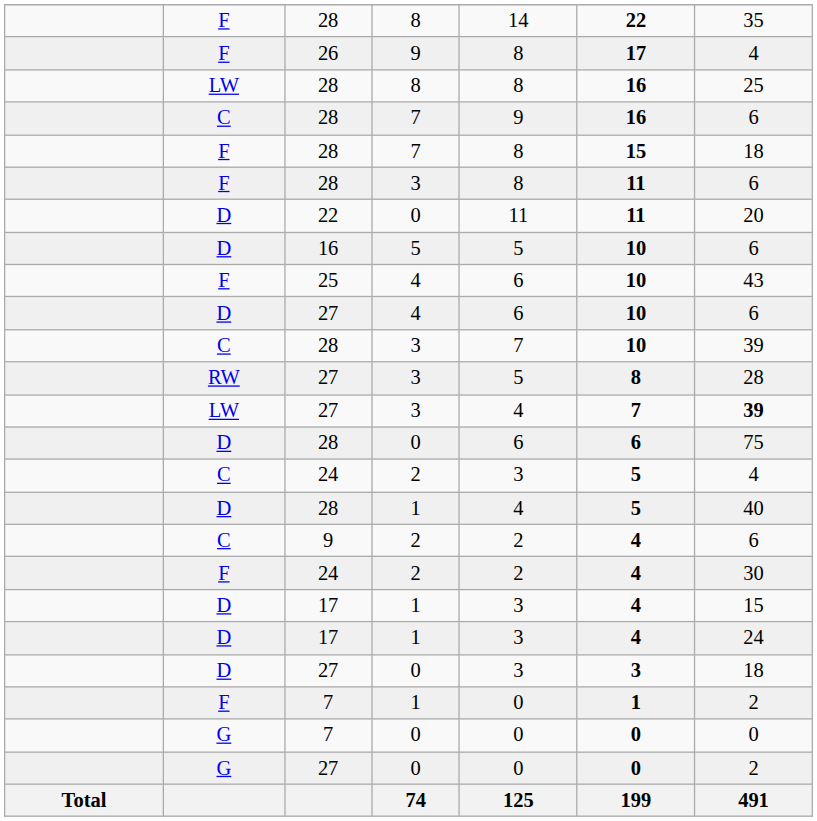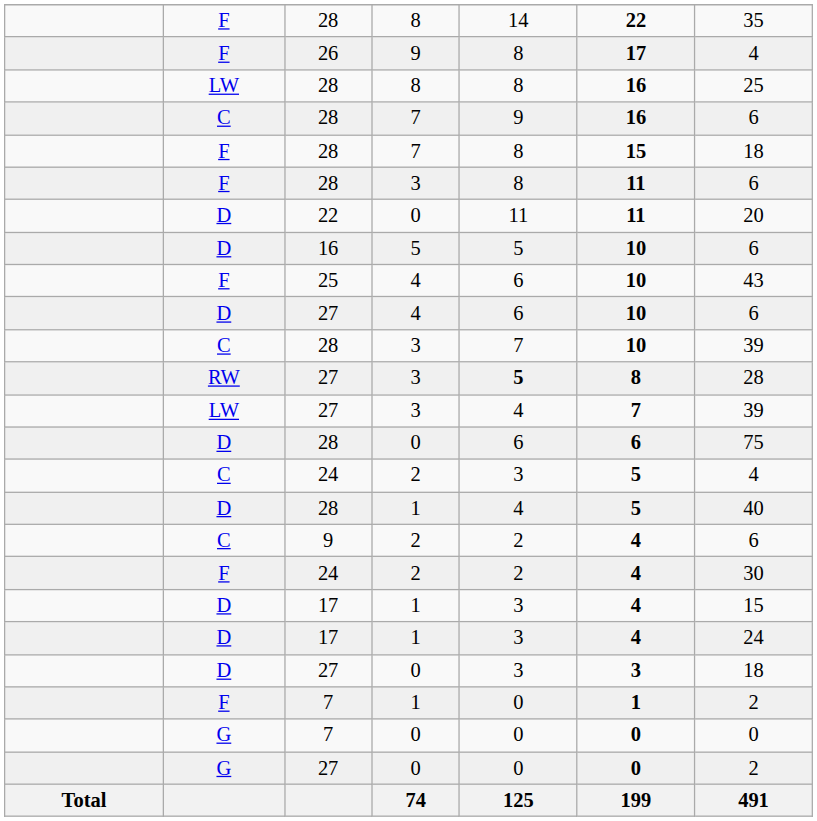(518, 378) normal -> (518, 378) bold
(754, 410) bold -> (754, 410) normal
